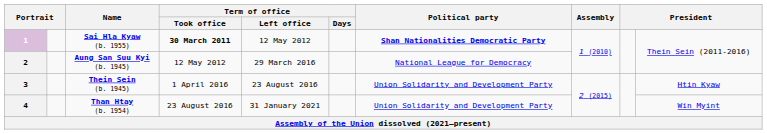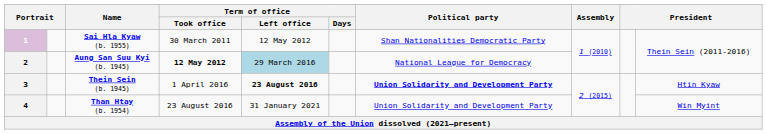(200, 41) bold -> (200, 41) normal
(463, 41) bold -> (463, 41) normal
(200, 62) normal -> (200, 62) bold
(285, 62) no background -> (285, 62) lightblue background
(285, 84) normal -> (285, 84) bold
(463, 84) normal -> (463, 84) bold
